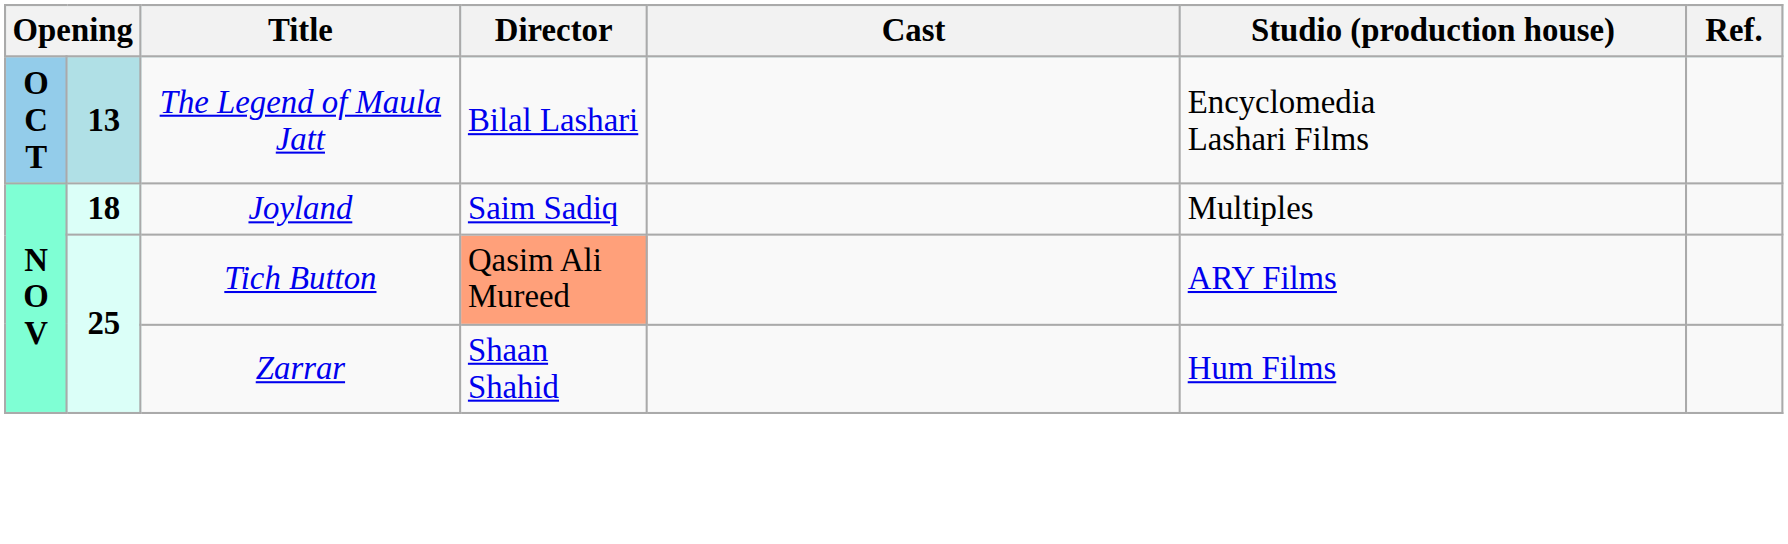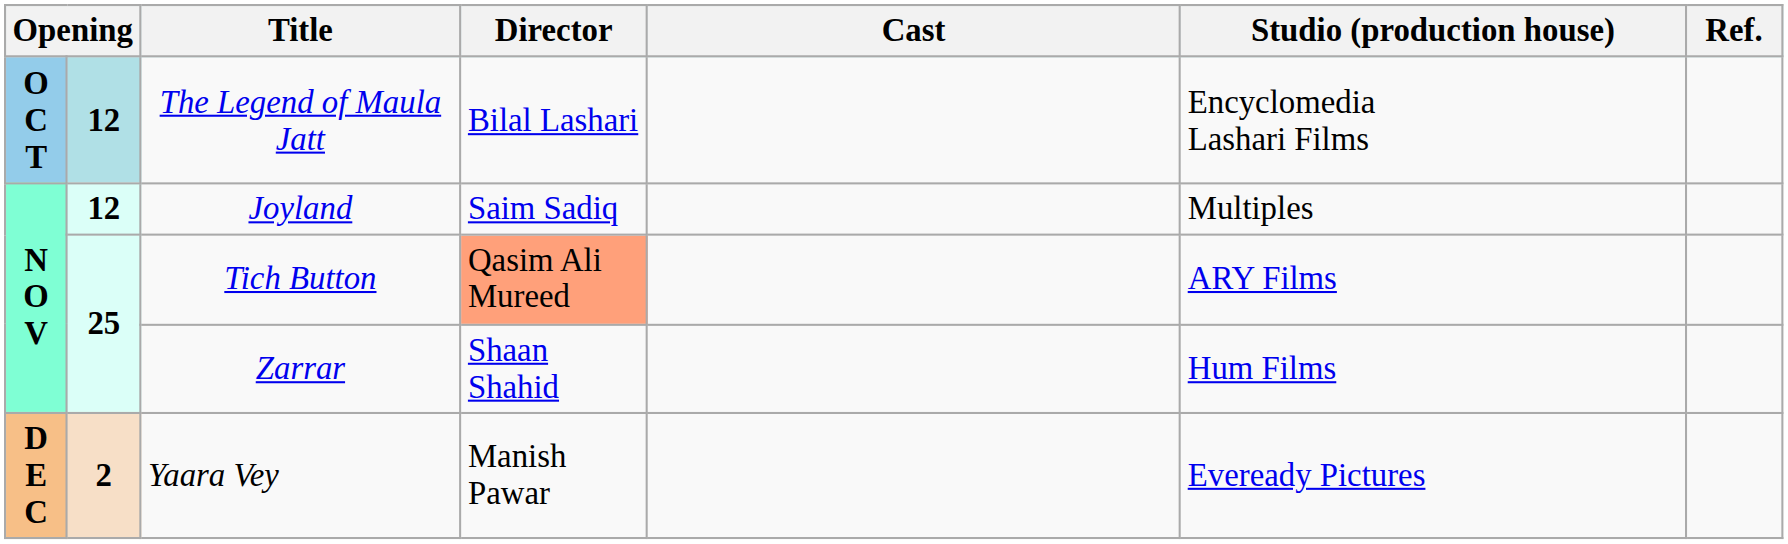(104, 119) 13 -> (104, 119) 12
(104, 208) 18 -> (104, 208) 12
+ row: (213, 475)
